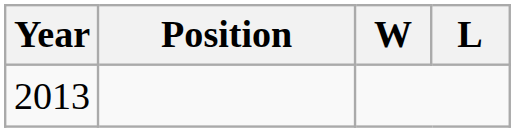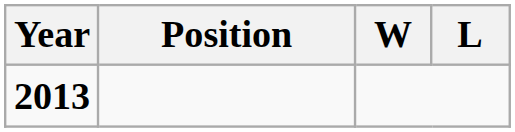(52, 95) normal -> (52, 95) bold
